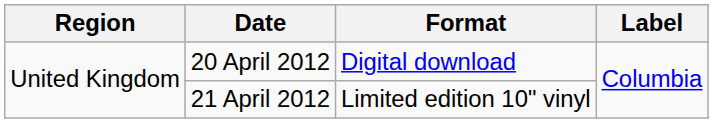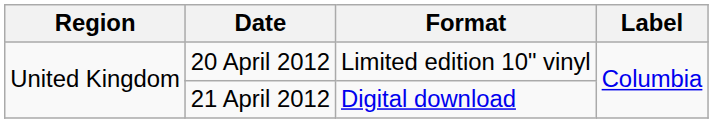(428, 61) Digital download -> (466, 61) Limited edition 10" vinyl
(466, 99) Limited edition 10" vinyl -> (428, 99) Digital download
